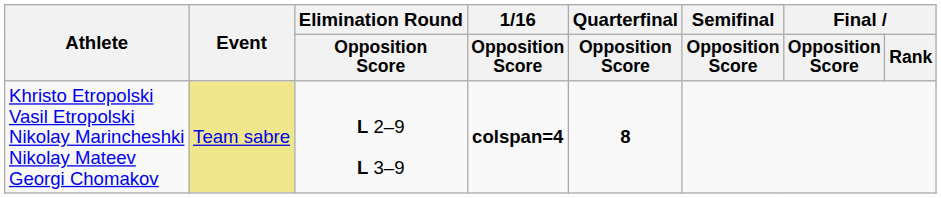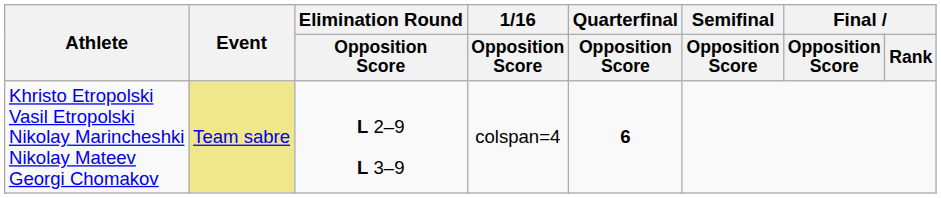(518, 137) bold -> (518, 137) normal
(625, 137) 8 -> (625, 137) 6
